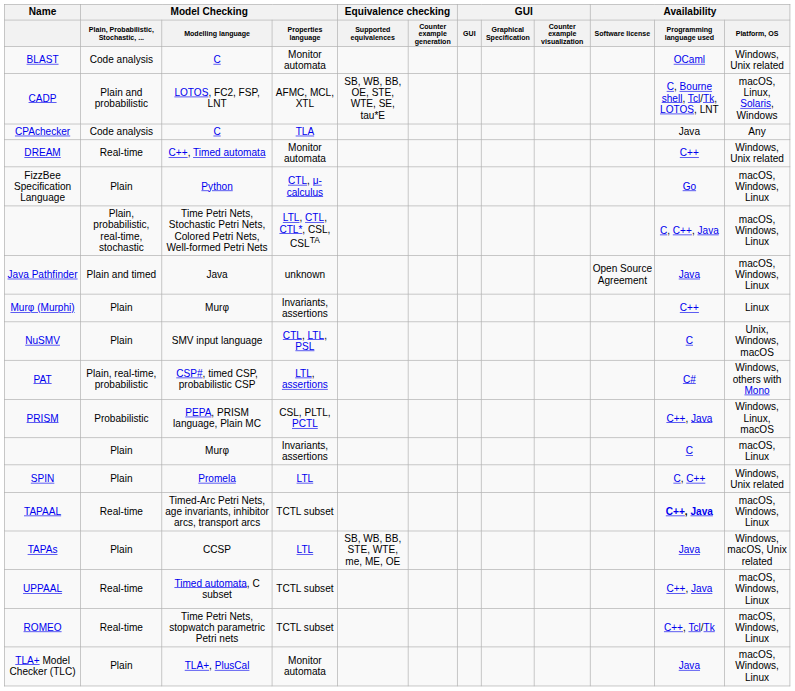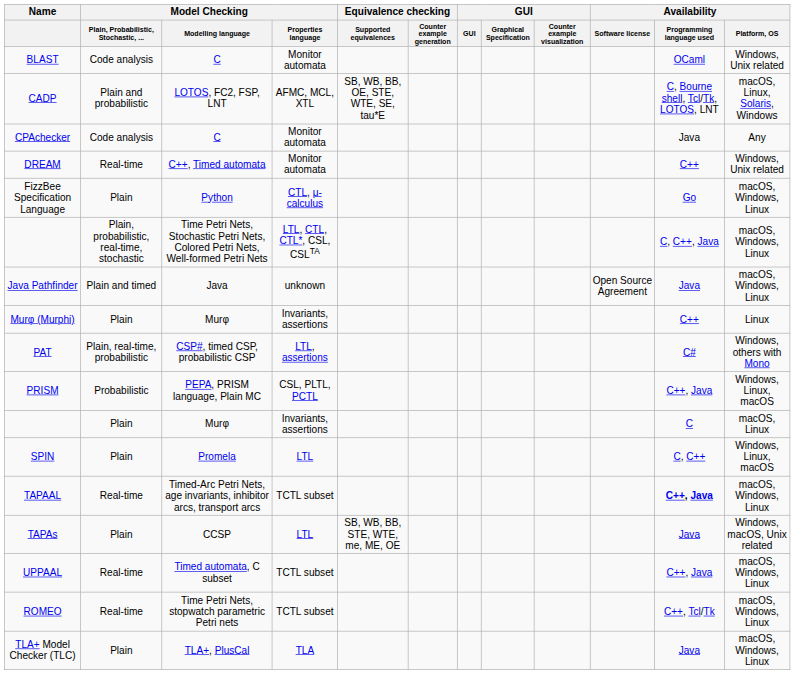(305, 131) TLA -> (305, 137) Monitor automata
- row: (43, 341)
(757, 478) Windows, Unix related -> (757, 457) Windows, Linux, macOS
(305, 666) Monitor automata -> (305, 650) TLA
